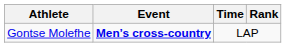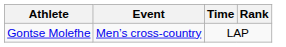(154, 33) bold -> (149, 33) normal
